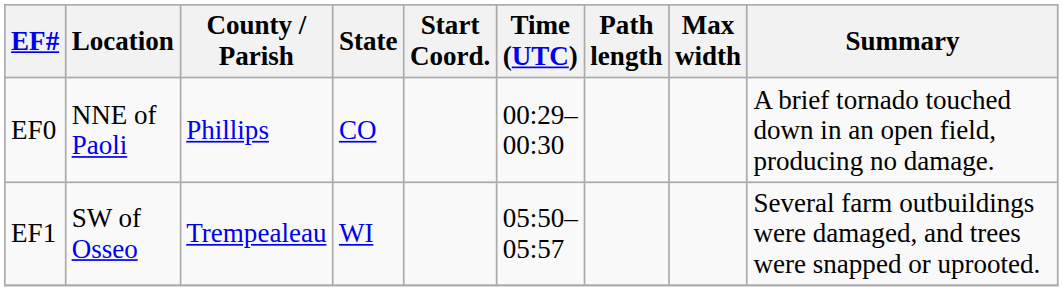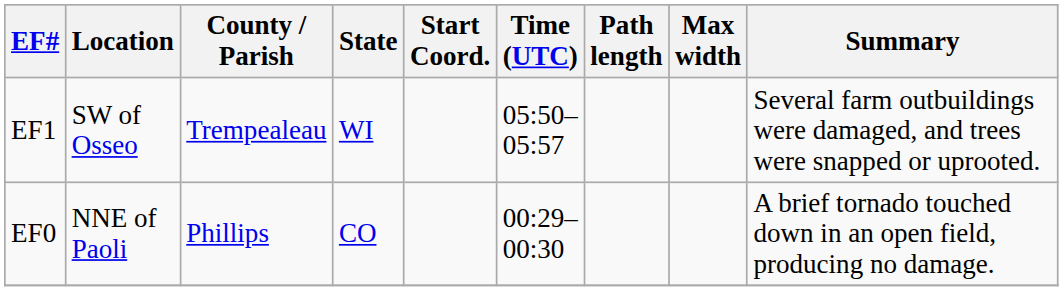rows swapped: (34, 233) <-> (34, 129)
